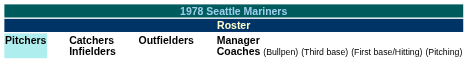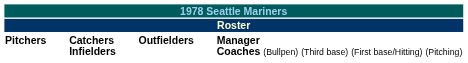(26, 40) paleturquoise background -> (26, 40) no background
